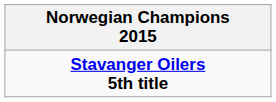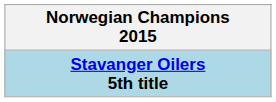(138, 73) no background -> (138, 73) lightblue background
